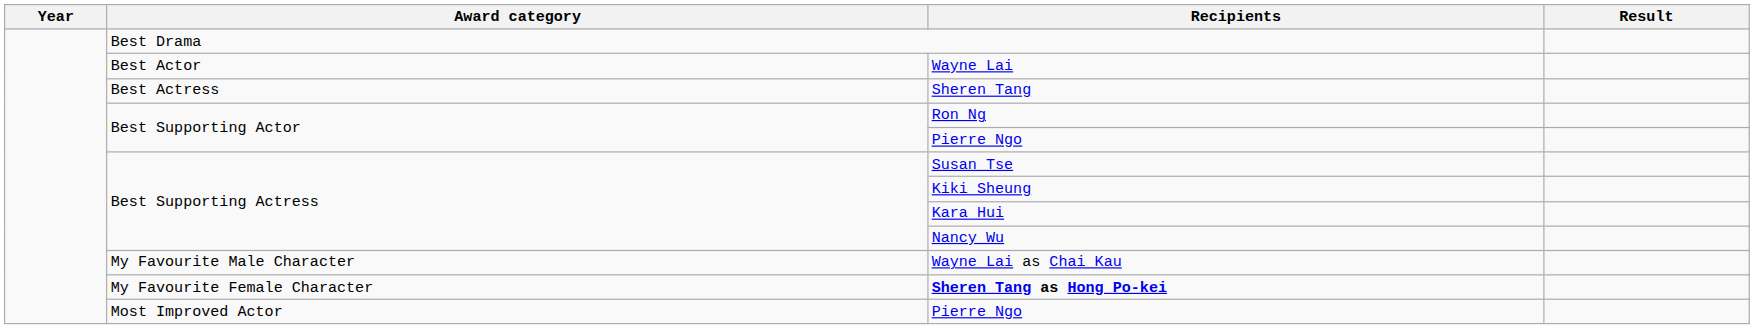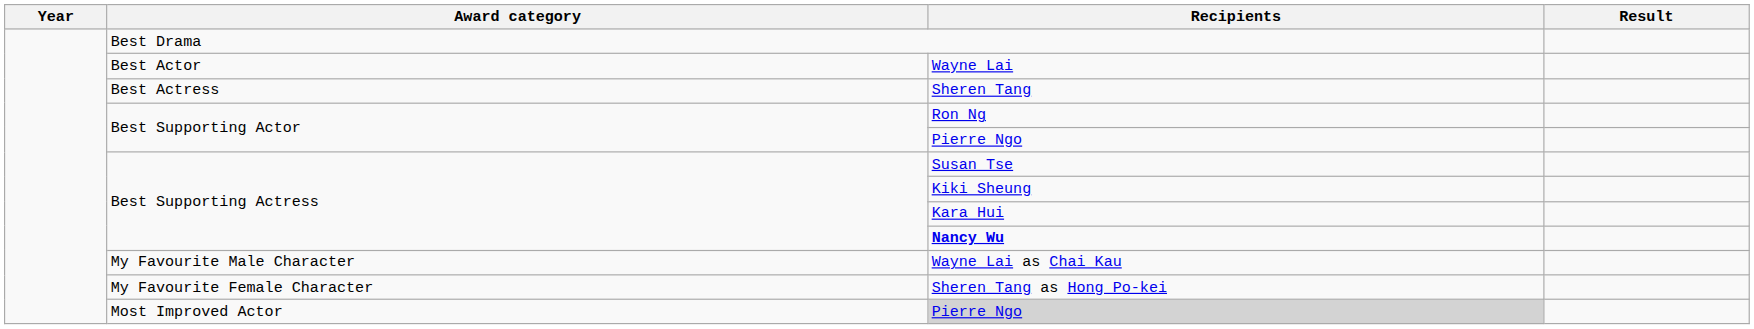(968, 238) normal -> (968, 238) bold
(1049, 287) bold -> (1049, 287) normal
(977, 312) no background -> (977, 312) lightgrey background
